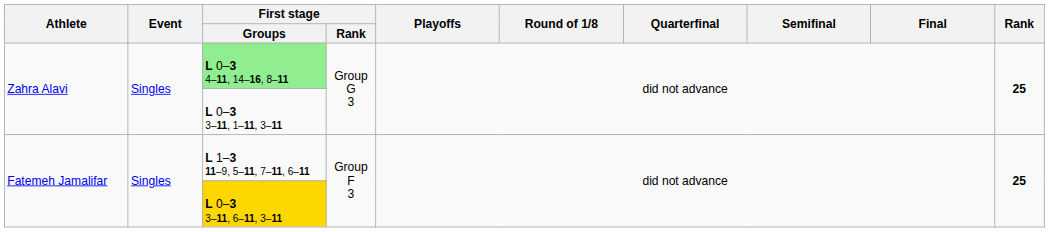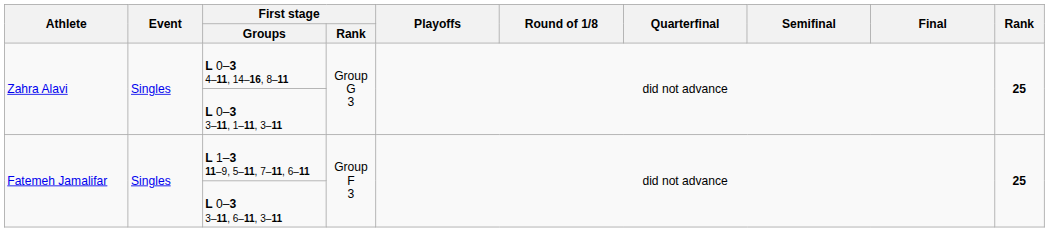(247, 73) lightgreen background -> (247, 73) no background
(244, 211) gold background -> (244, 211) no background
